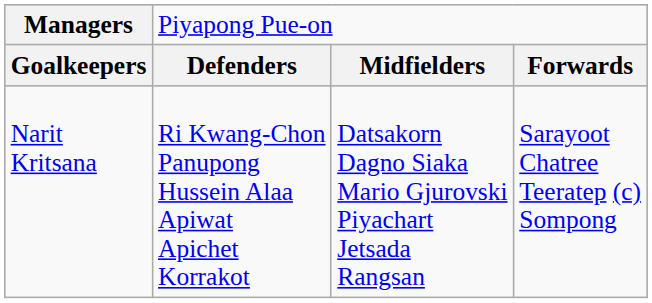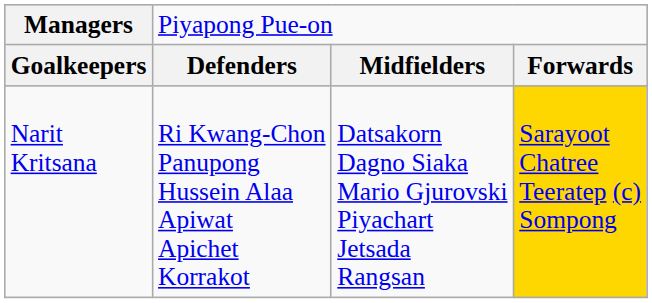(580, 176) no background -> (580, 176) gold background
